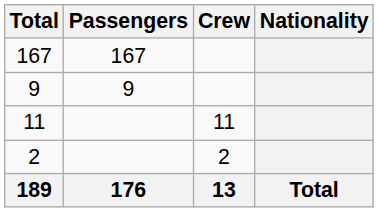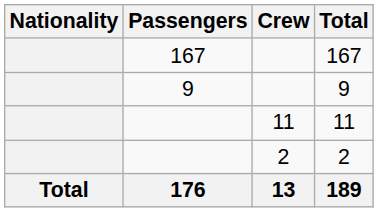columns swapped: (314, 21) <-> (34, 21)
